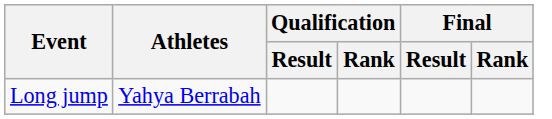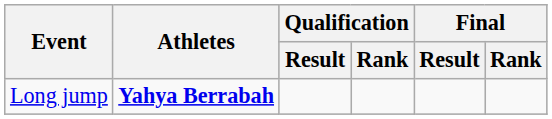(189, 96) normal -> (196, 96) bold
